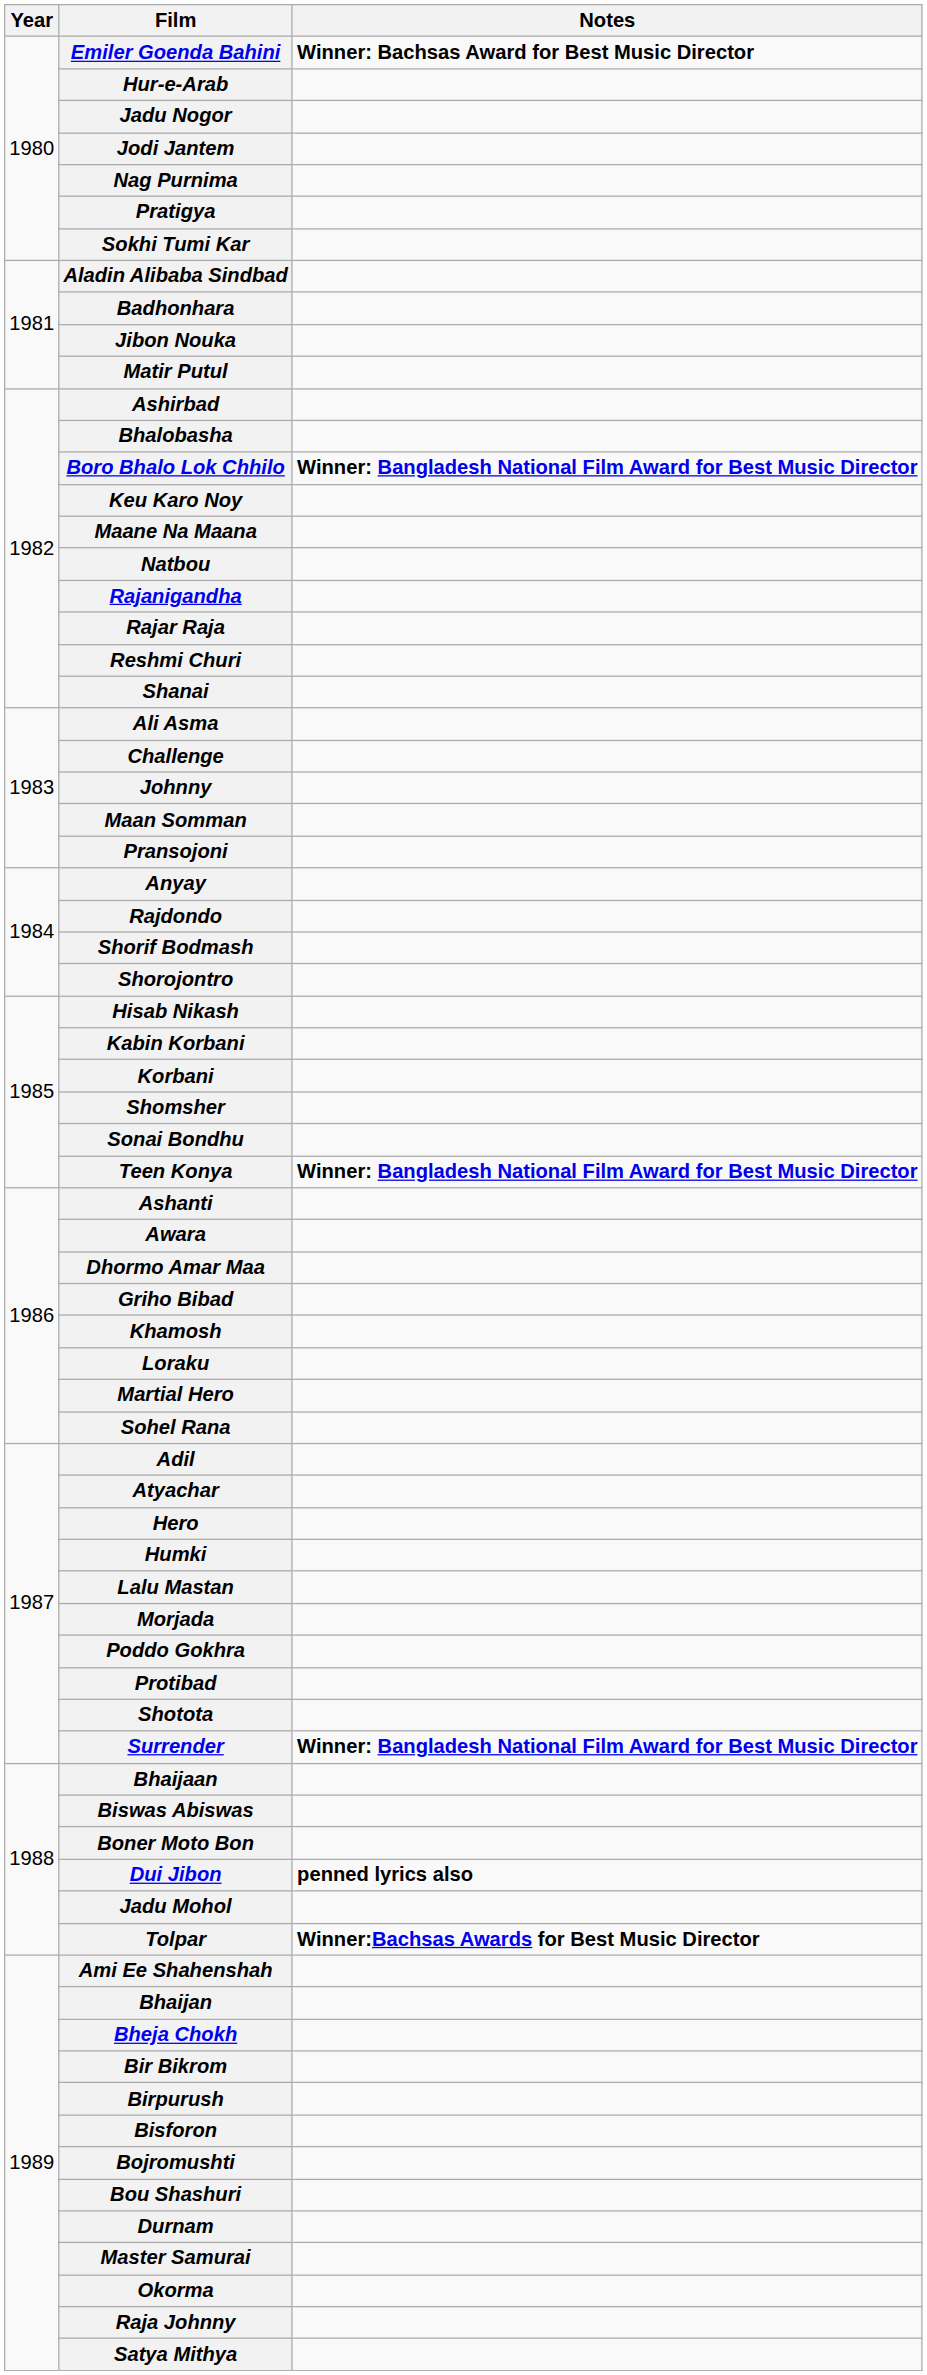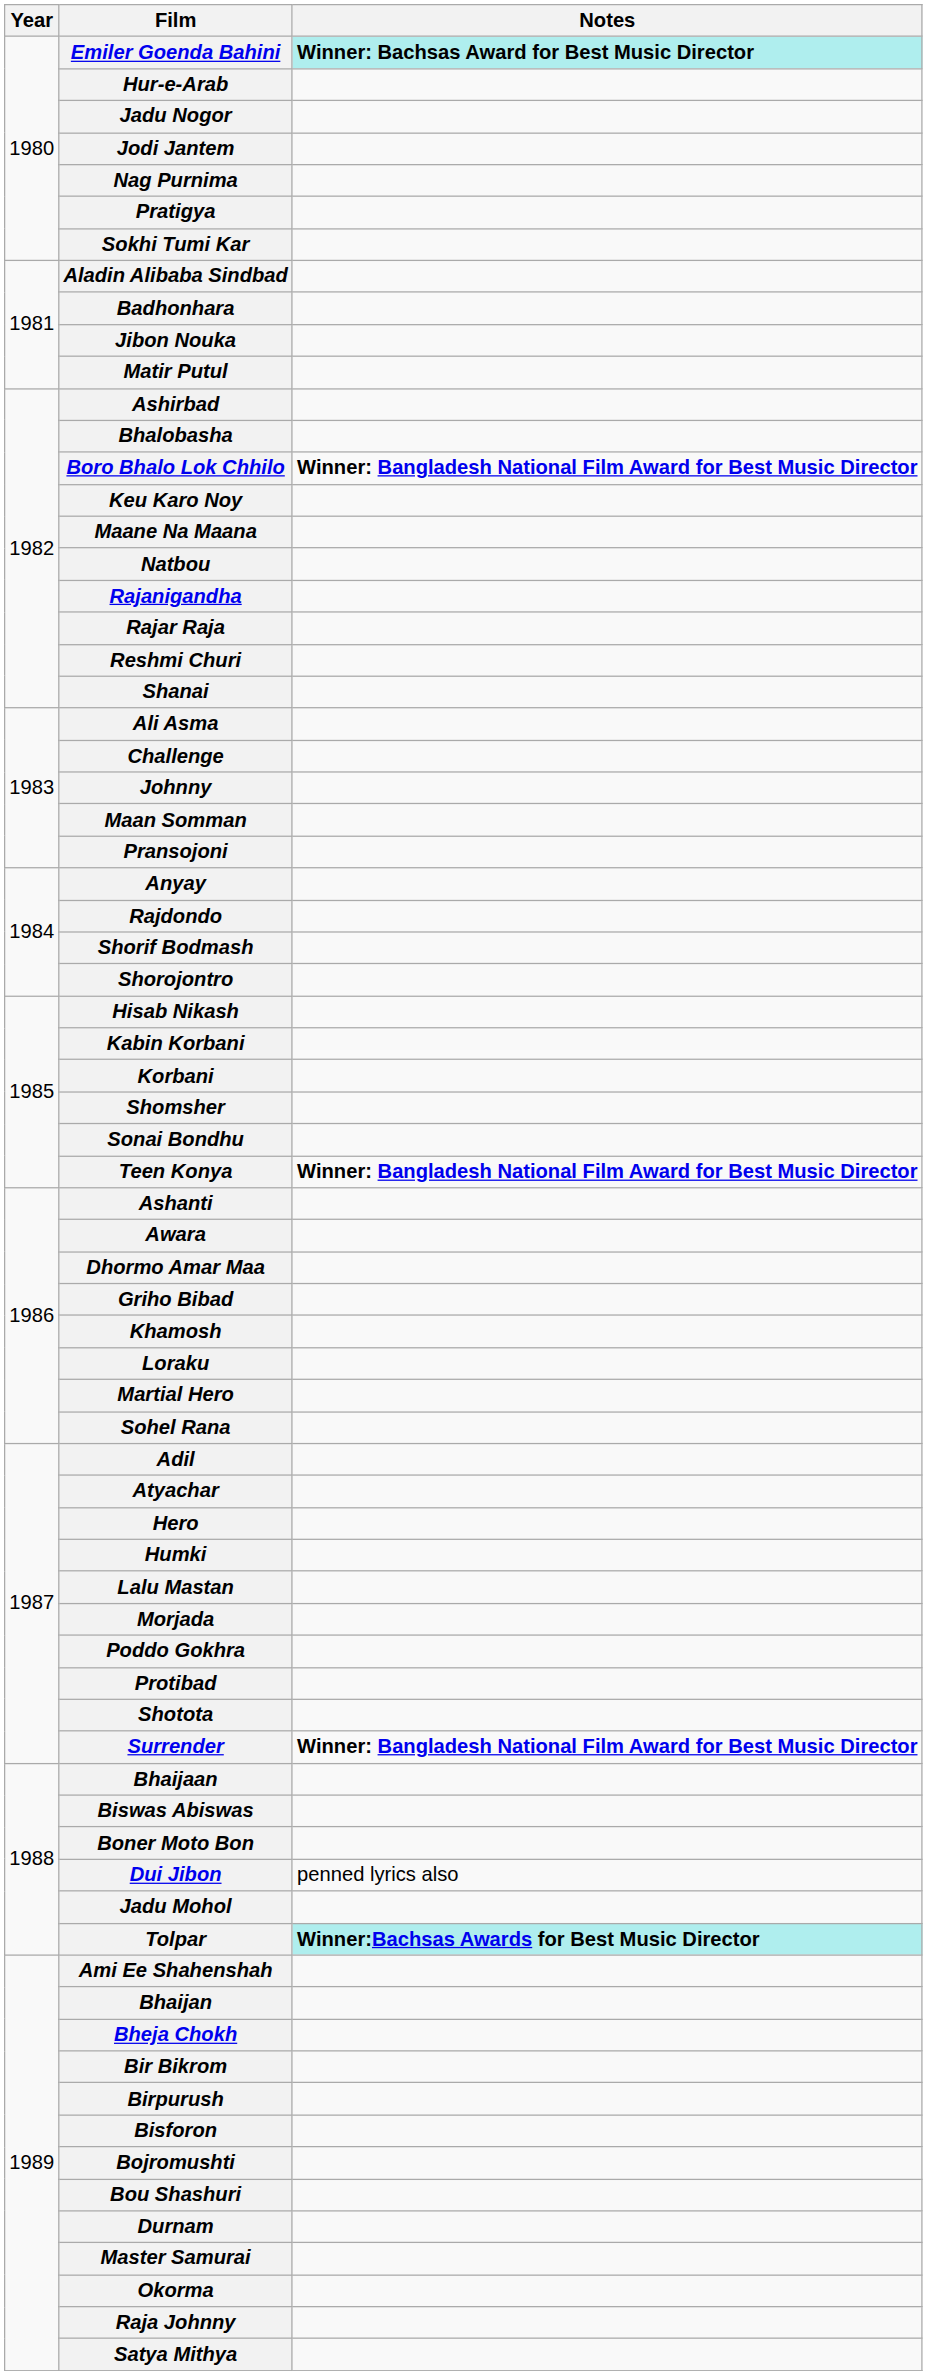(526, 52) no background -> (526, 52) paleturquoise background
(385, 1874) bold -> (378, 1874) normal
(528, 1938) no background -> (528, 1938) paleturquoise background
